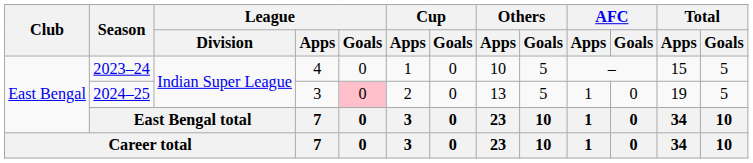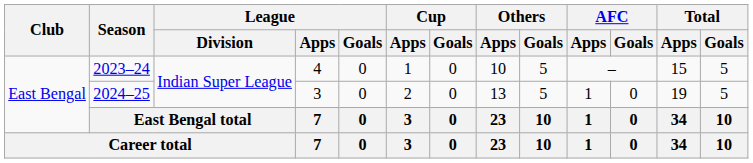(363, 94) pink background -> (363, 94) no background
